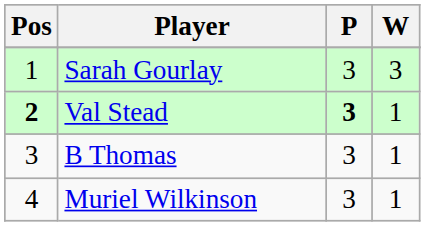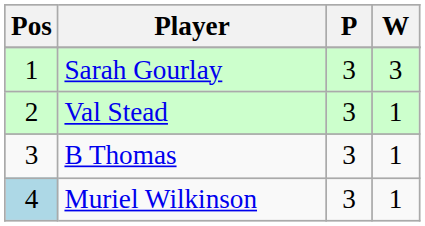(32, 112) bold -> (32, 112) normal
(349, 112) bold -> (349, 112) normal
(32, 198) no background -> (32, 198) lightblue background
